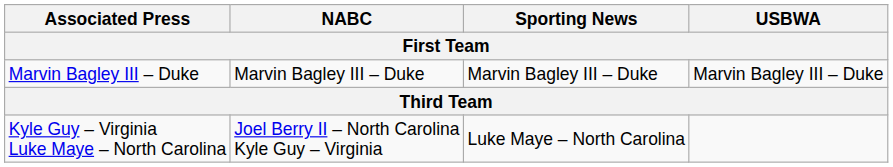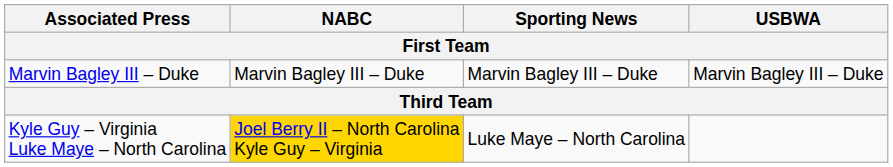(347, 139) no background -> (347, 139) gold background
